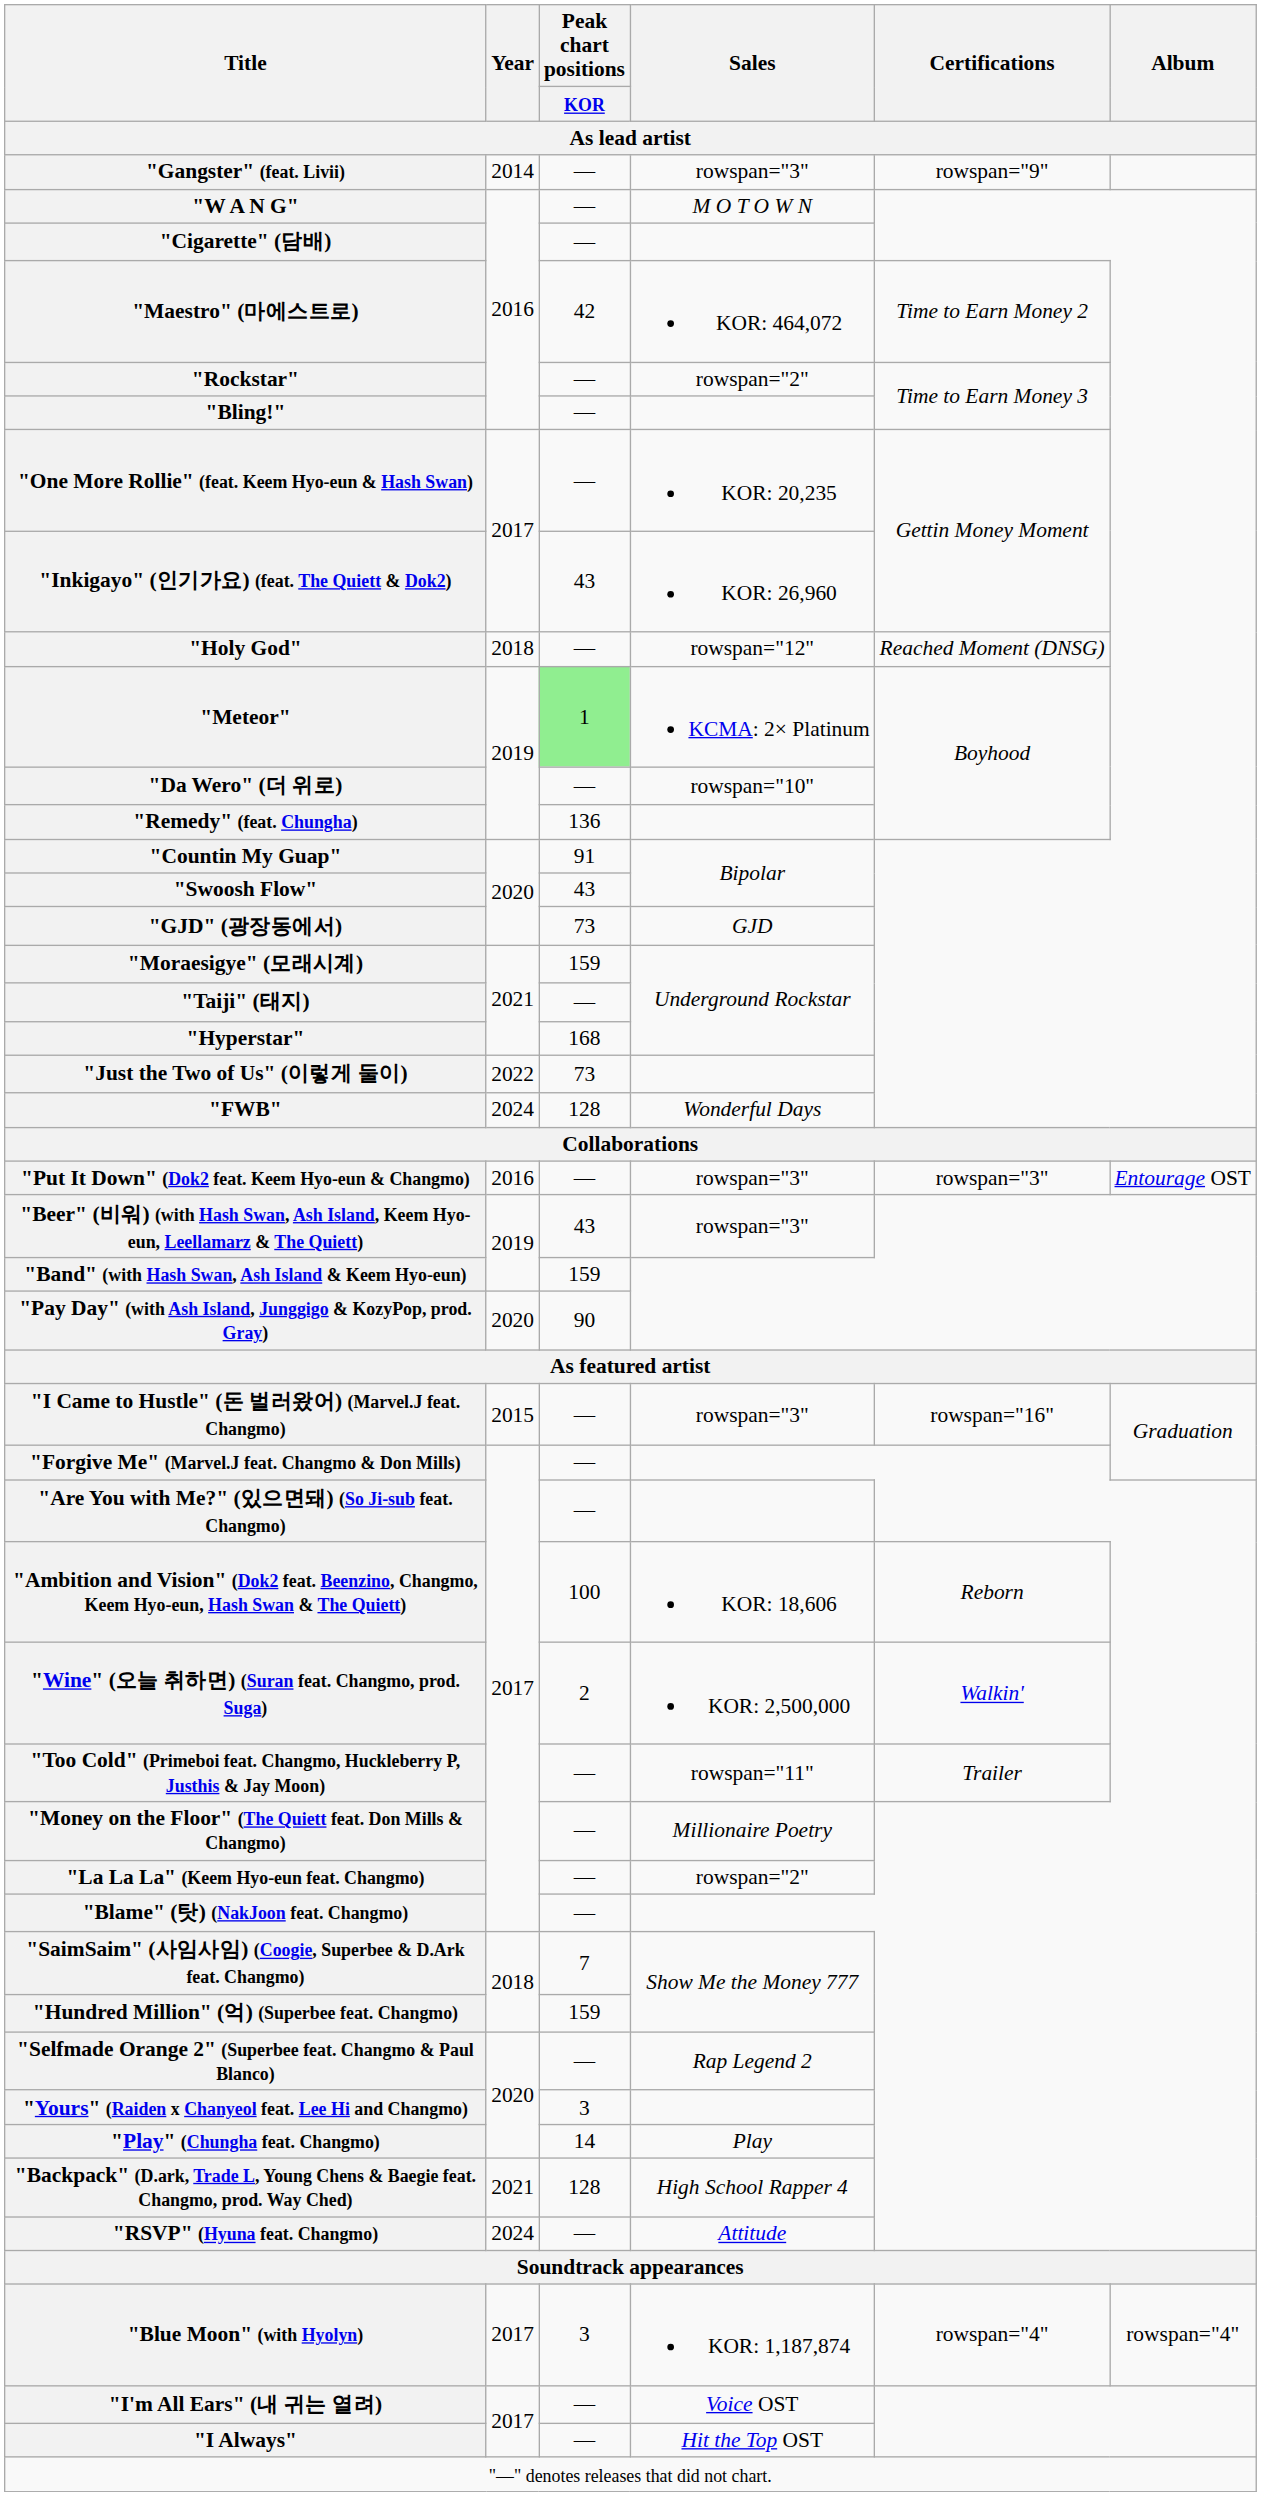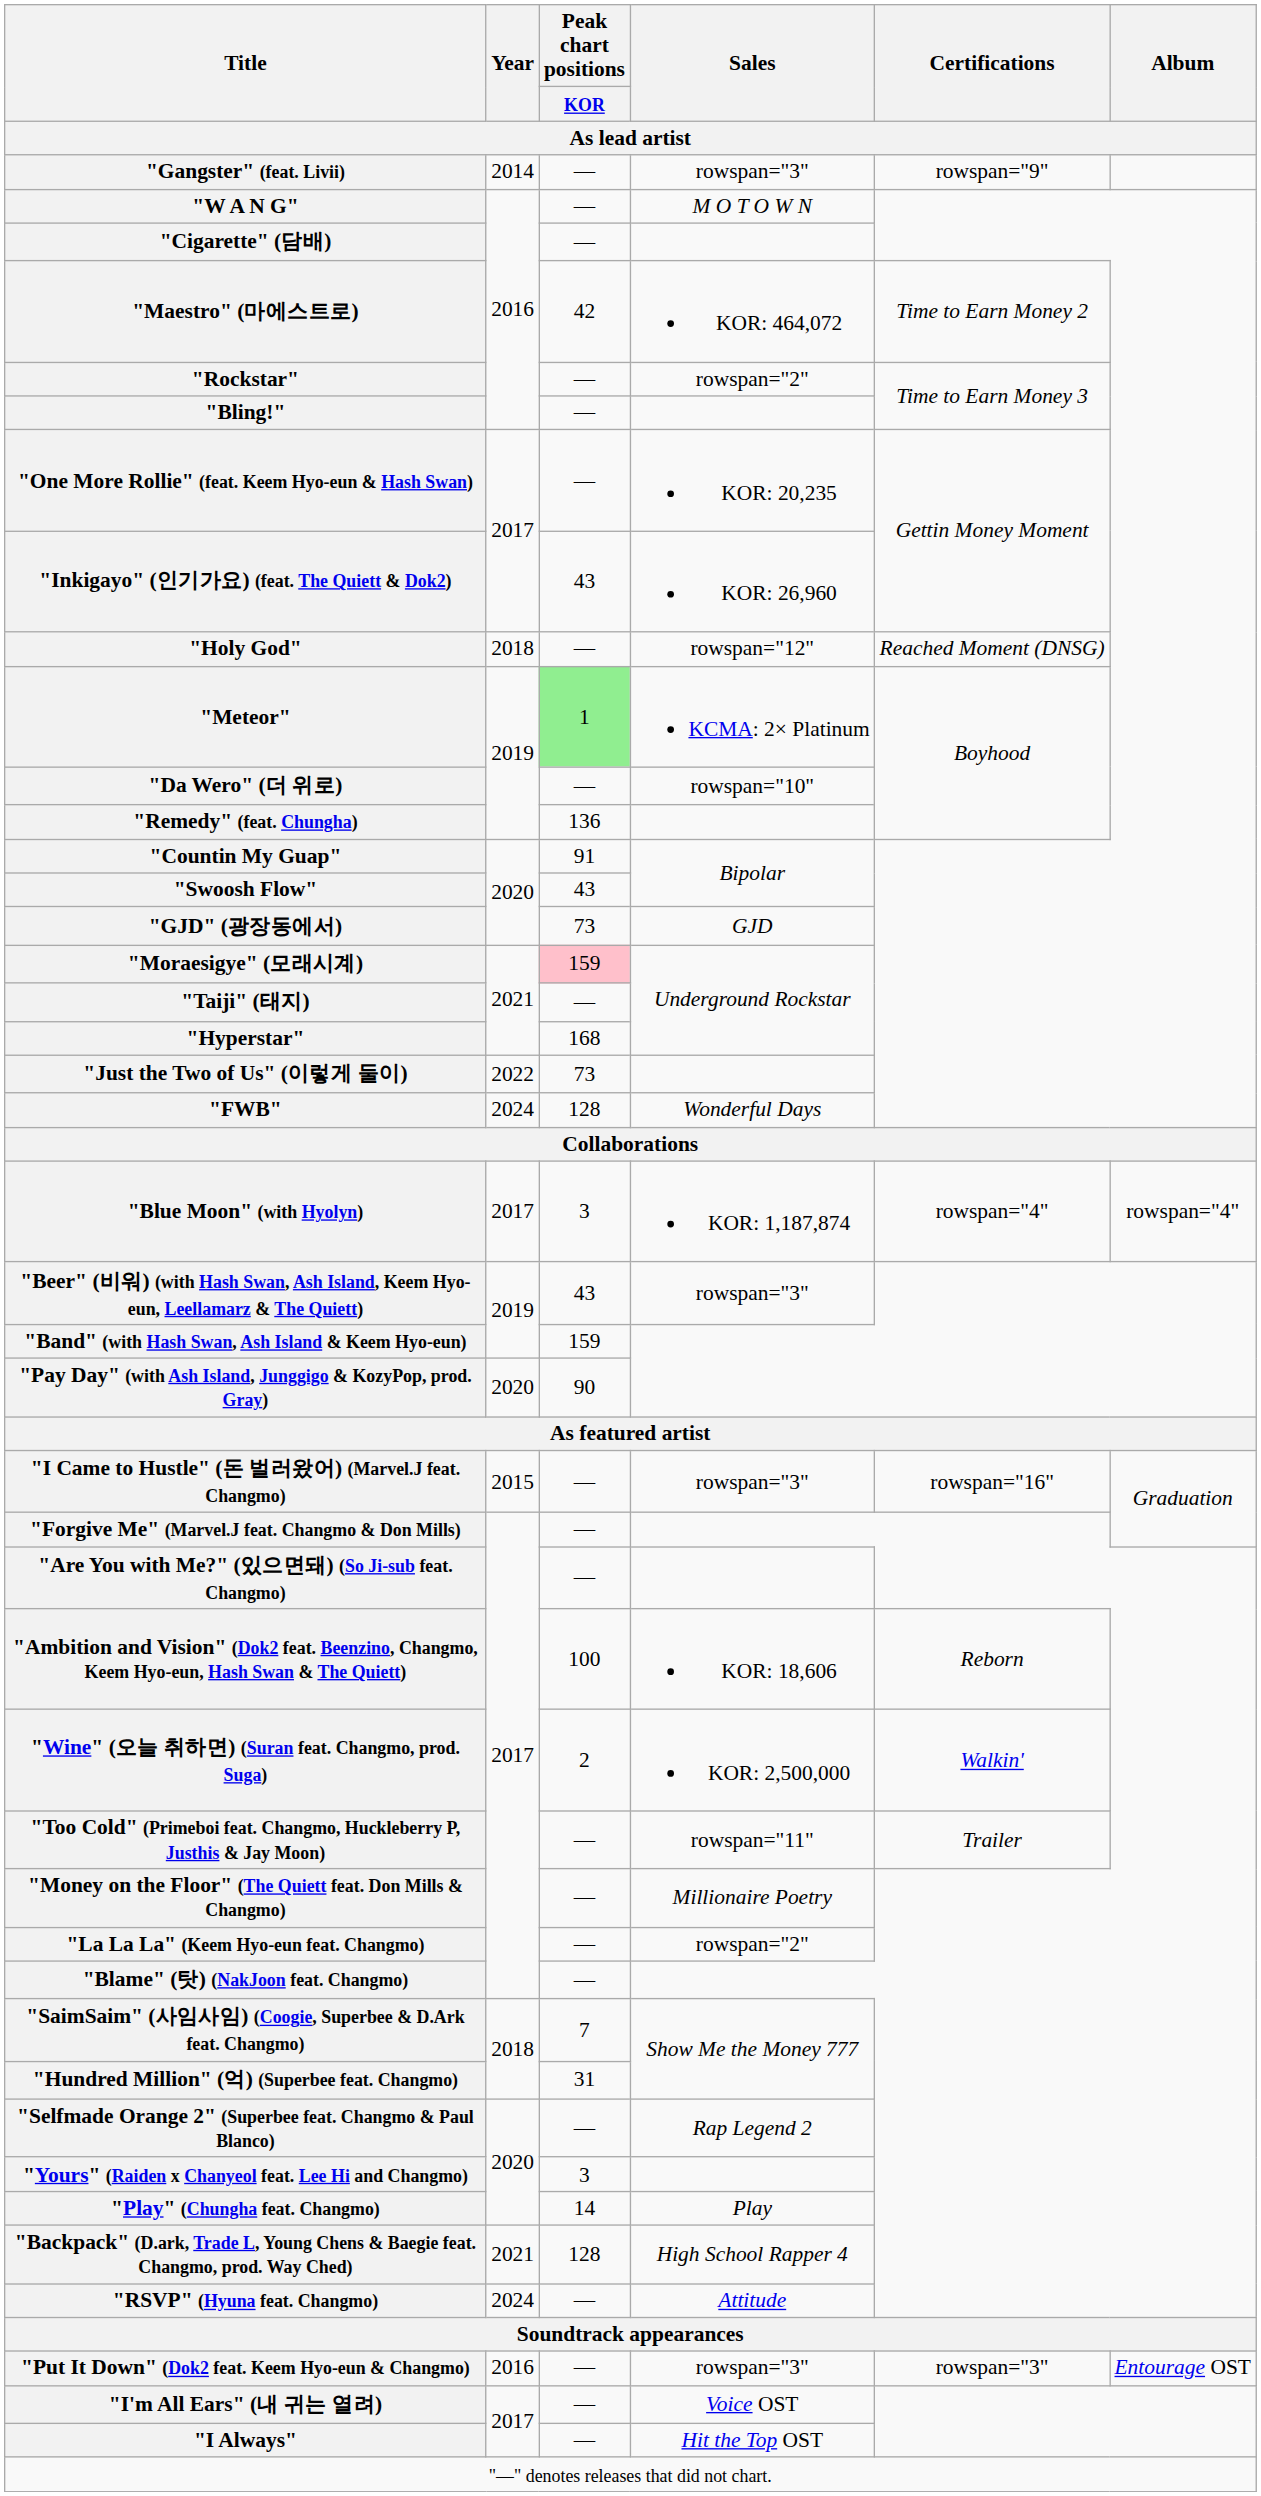(584, 963) no background -> (584, 963) pink background
rows swapped: (245, 2334) <-> (245, 1177)
(584, 2012) 159 -> (584, 2079) 31
